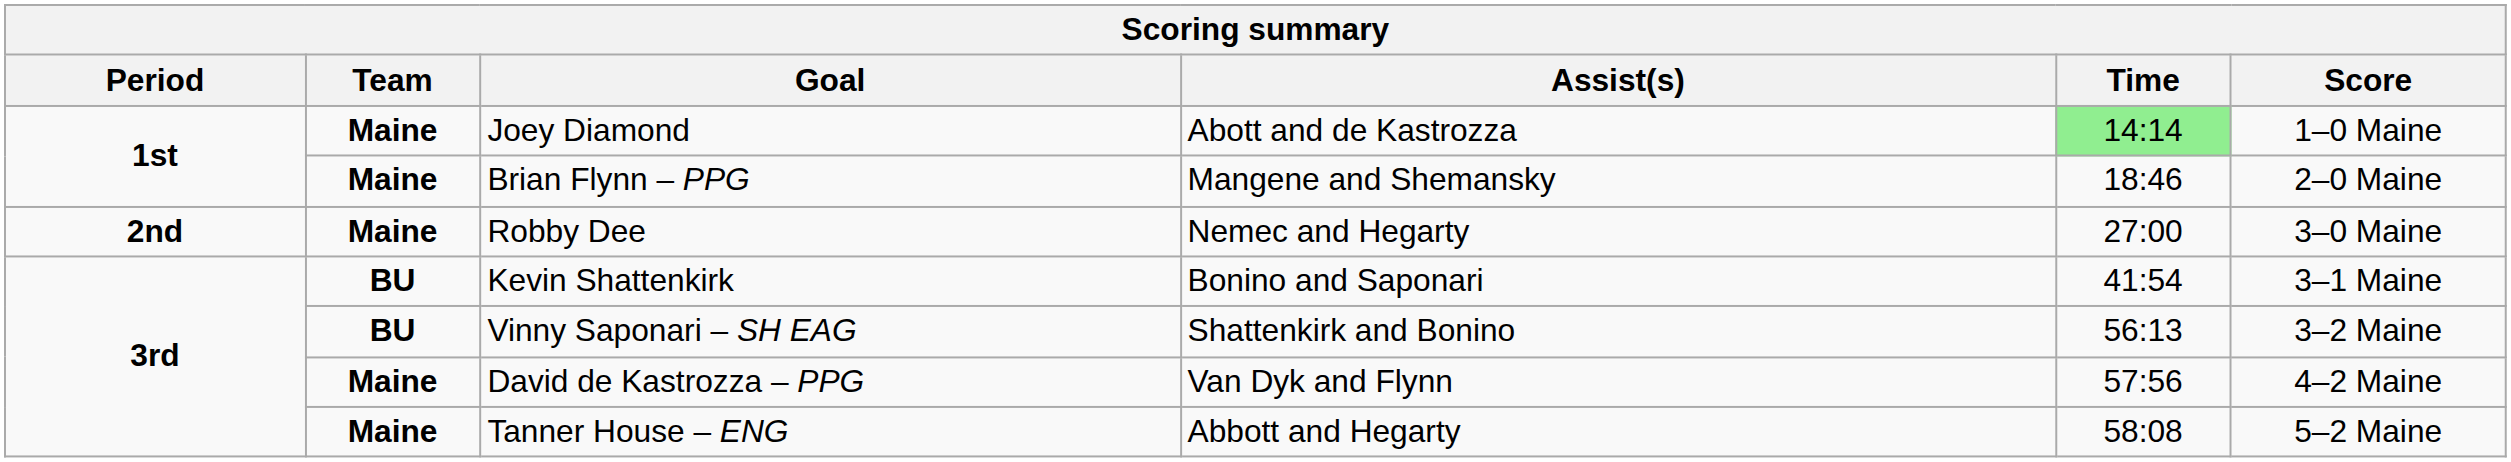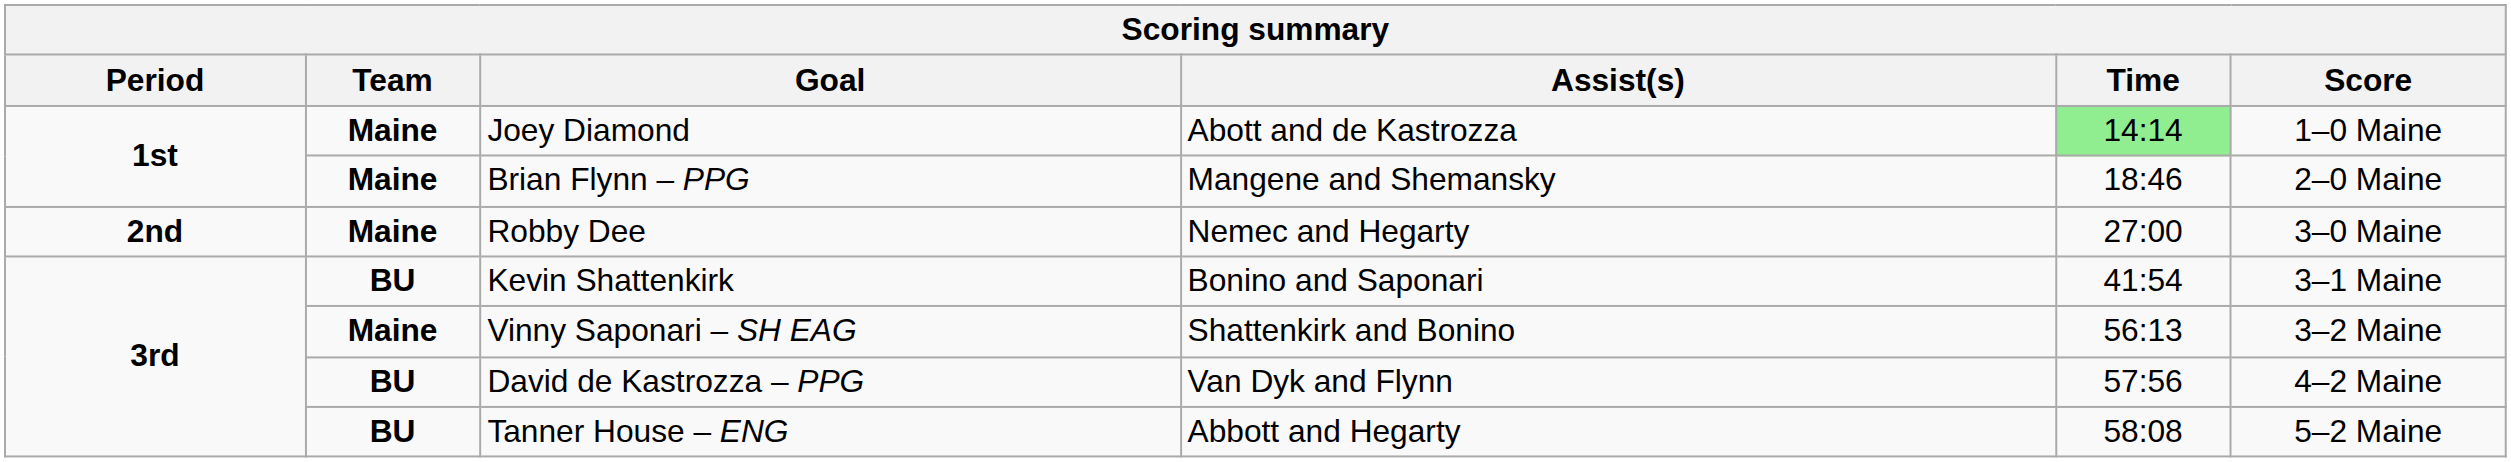(393, 331) BU -> (393, 331) Maine
(393, 381) Maine -> (393, 381) BU
(393, 431) Maine -> (393, 431) BU
